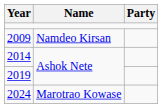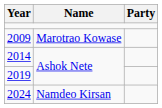(74, 38) Namdeo Kirsan -> (79, 38) Marotrao Kowase
(79, 94) Marotrao Kowase -> (74, 94) Namdeo Kirsan
